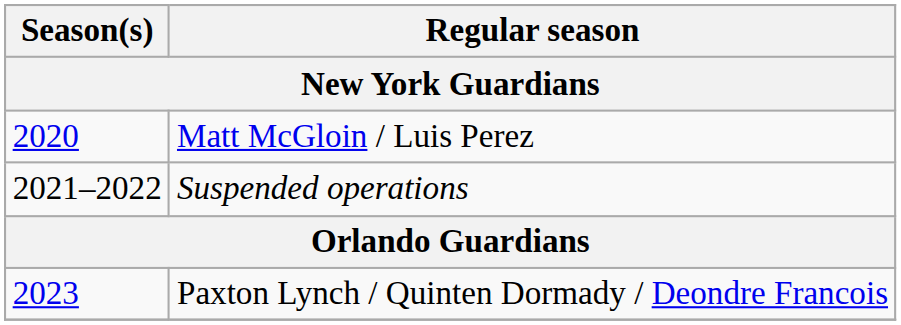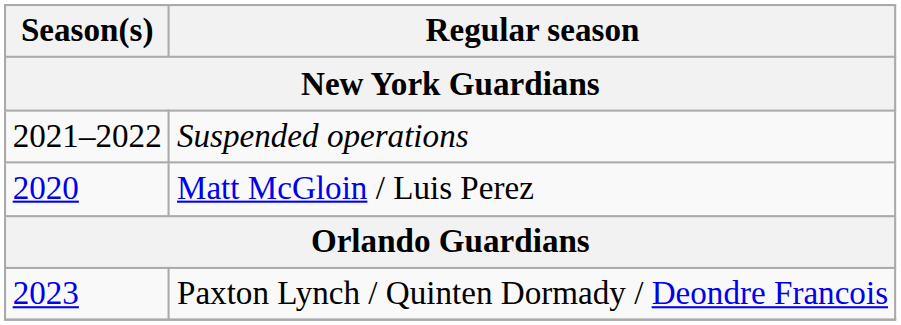rows swapped: (355, 135) <-> (323, 188)
